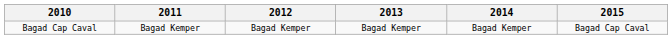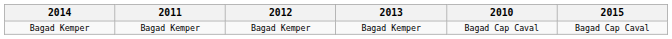columns swapped: (60, 12) <-> (502, 12)
